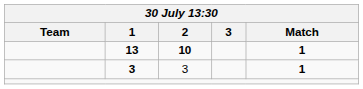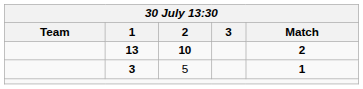(302, 50) 1 -> (302, 50) 2
(185, 69) 3 -> (185, 69) 5
